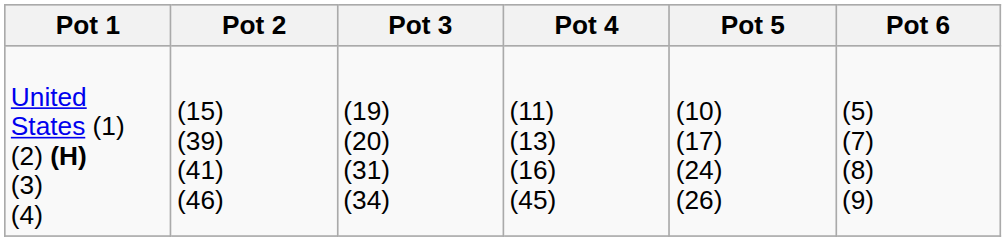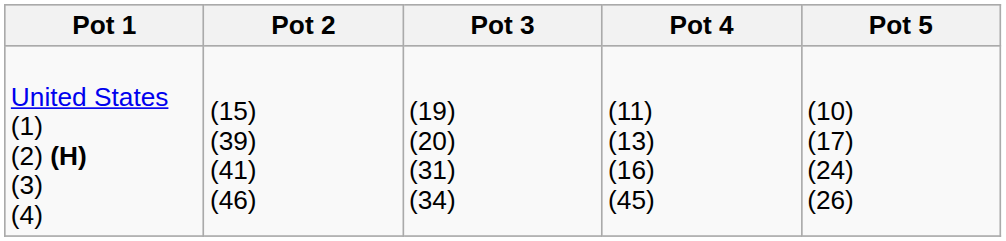- column: (918, 25)
